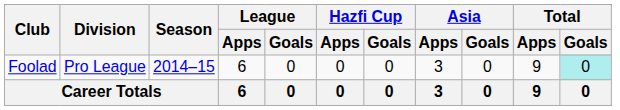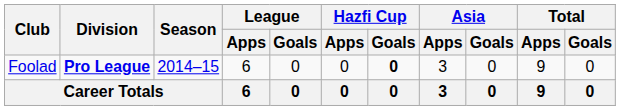(105, 67) normal -> (107, 67) bold
(389, 67) normal -> (394, 67) bold
(586, 67) paleturquoise background -> (590, 67) no background
